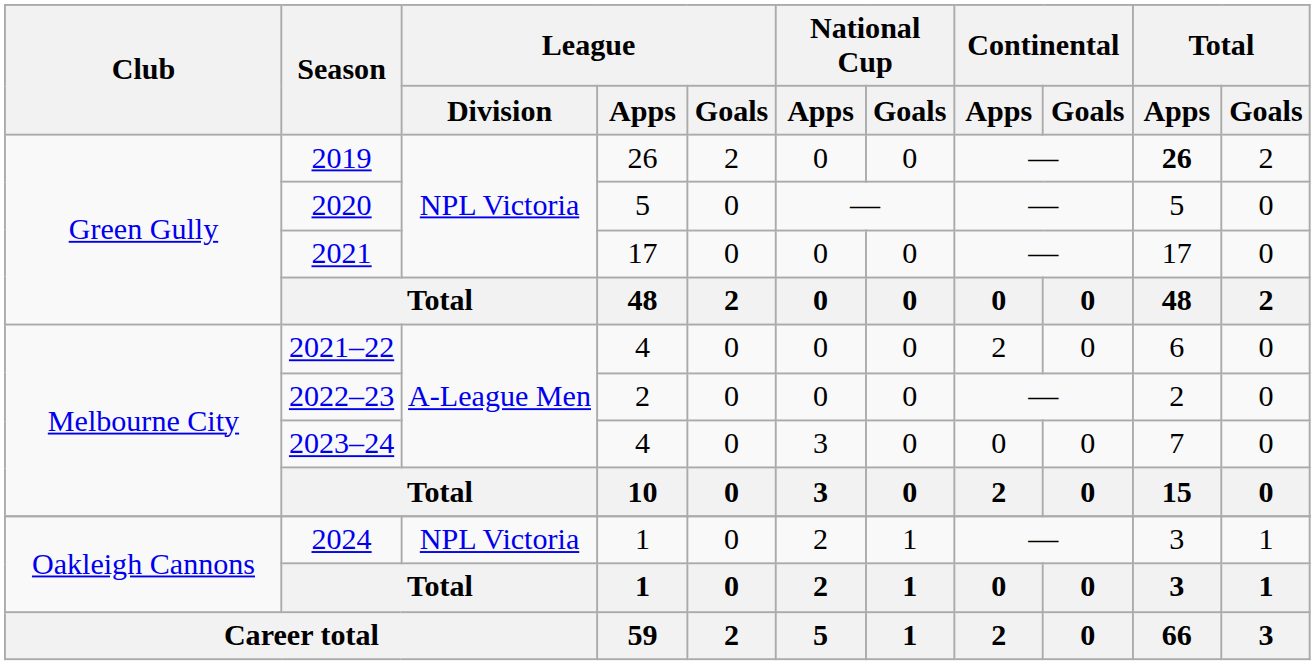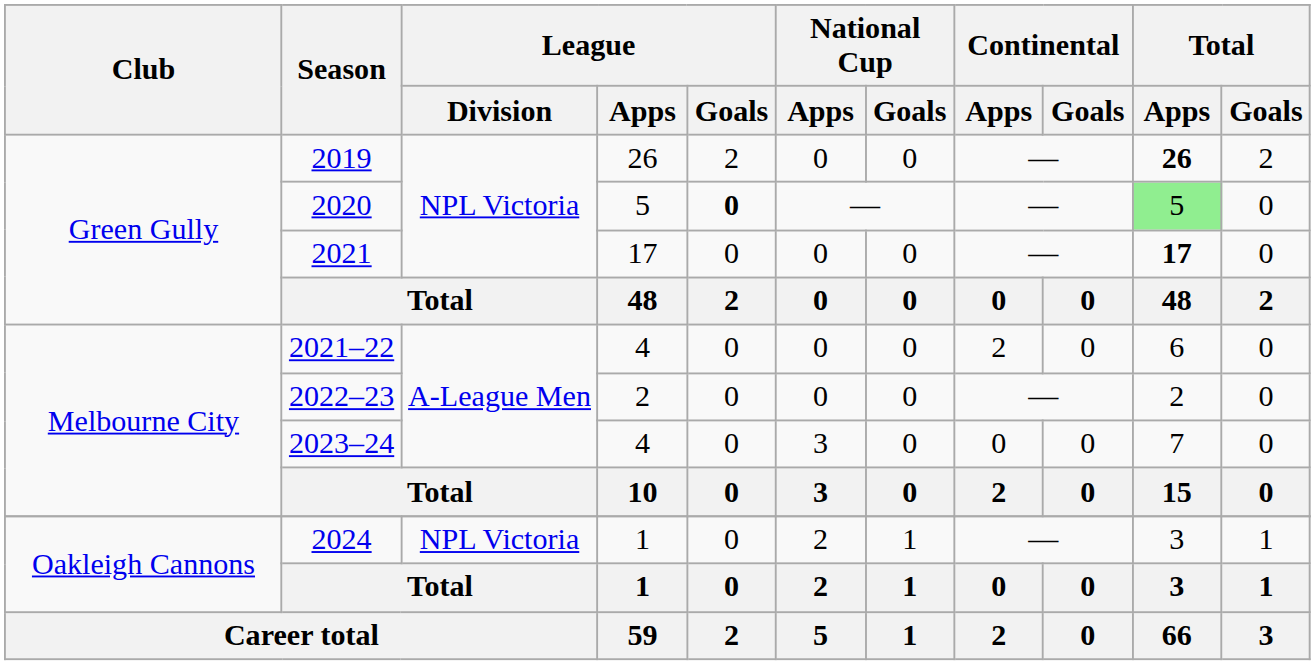(732, 205) normal -> (732, 205) bold
(1177, 205) no background -> (1177, 205) lightgreen background
(1177, 253) normal -> (1177, 253) bold
